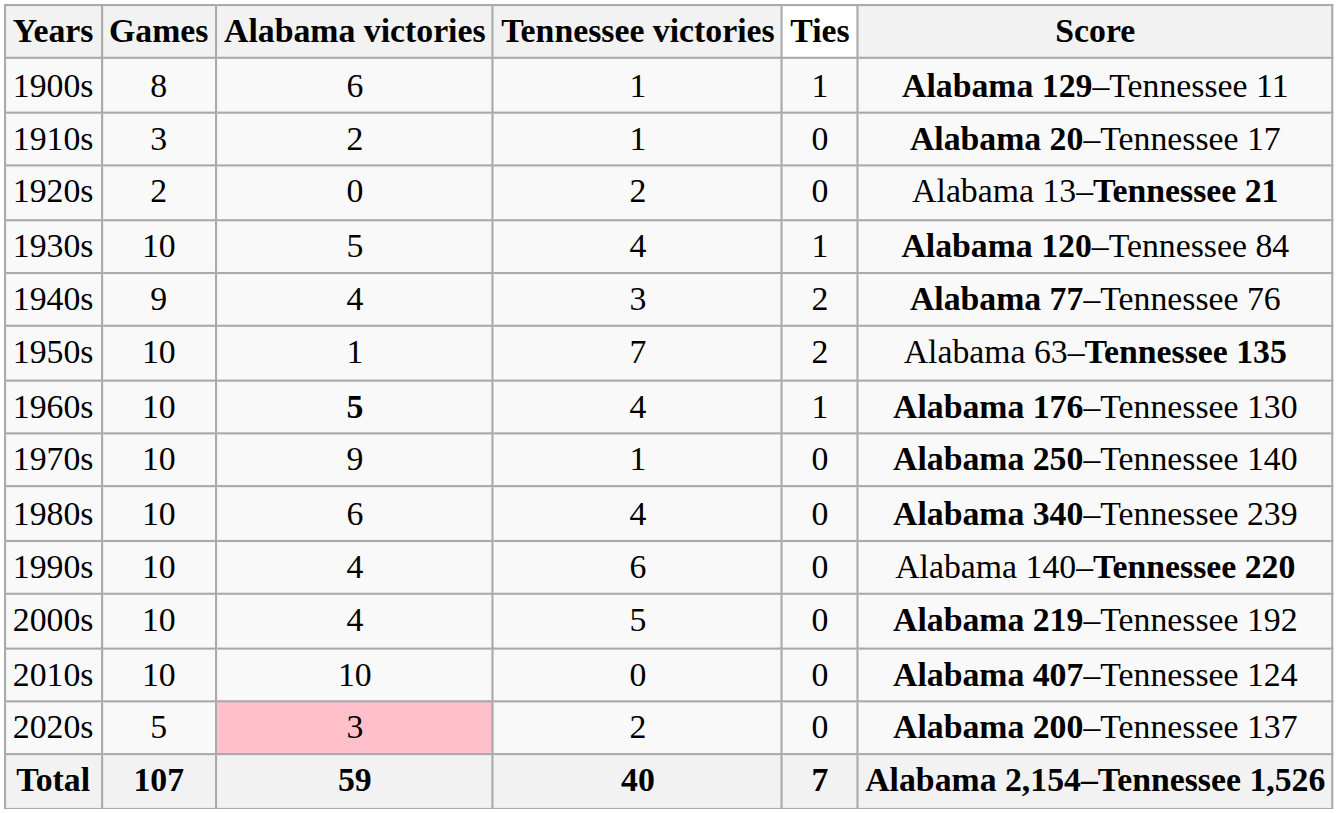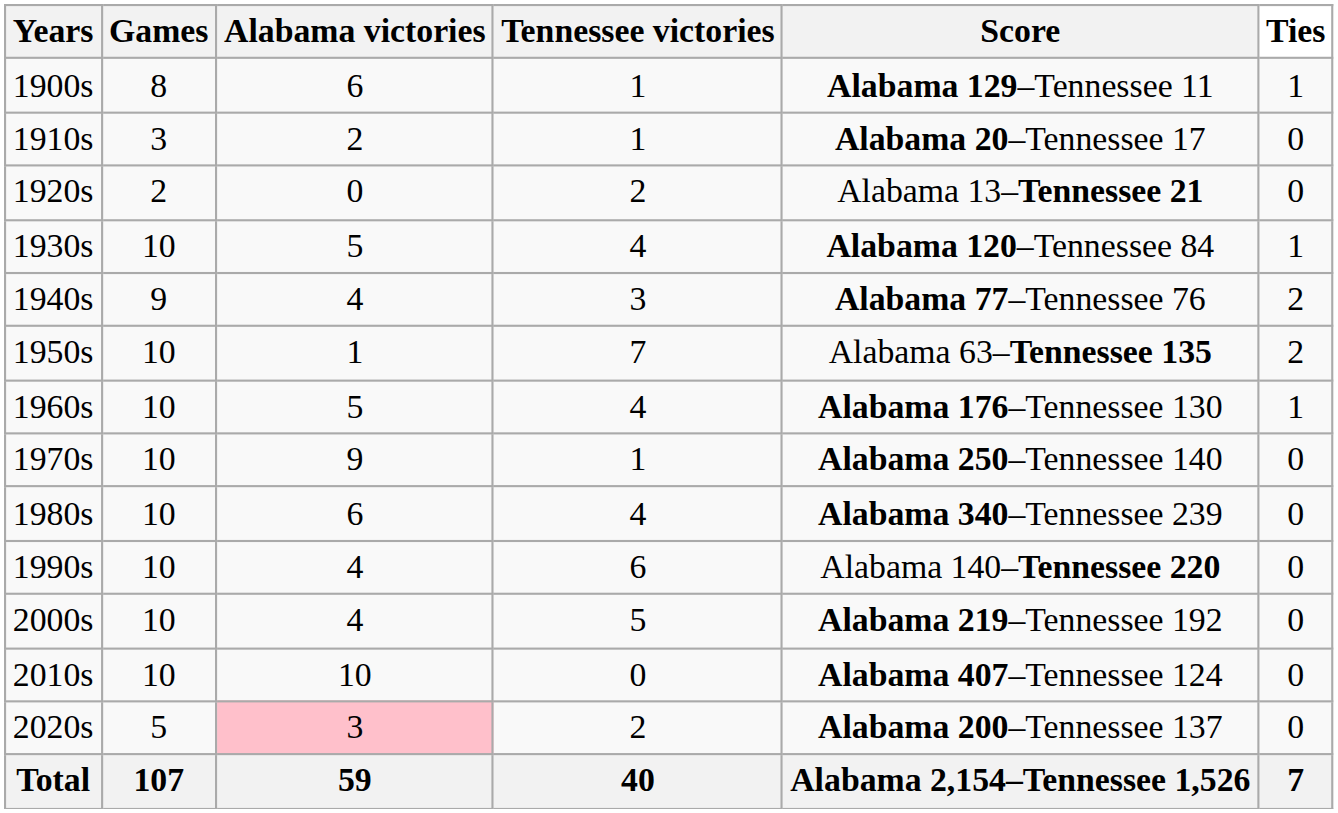columns swapped: (820, 31) <-> (1095, 31)
(355, 406) bold -> (355, 406) normal
